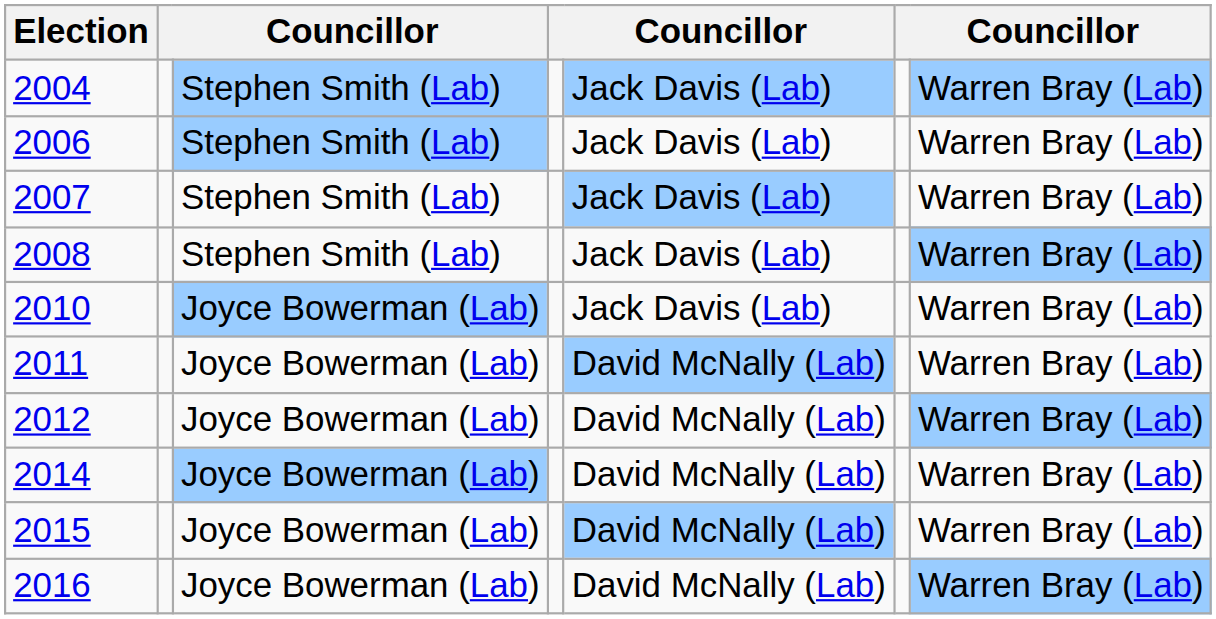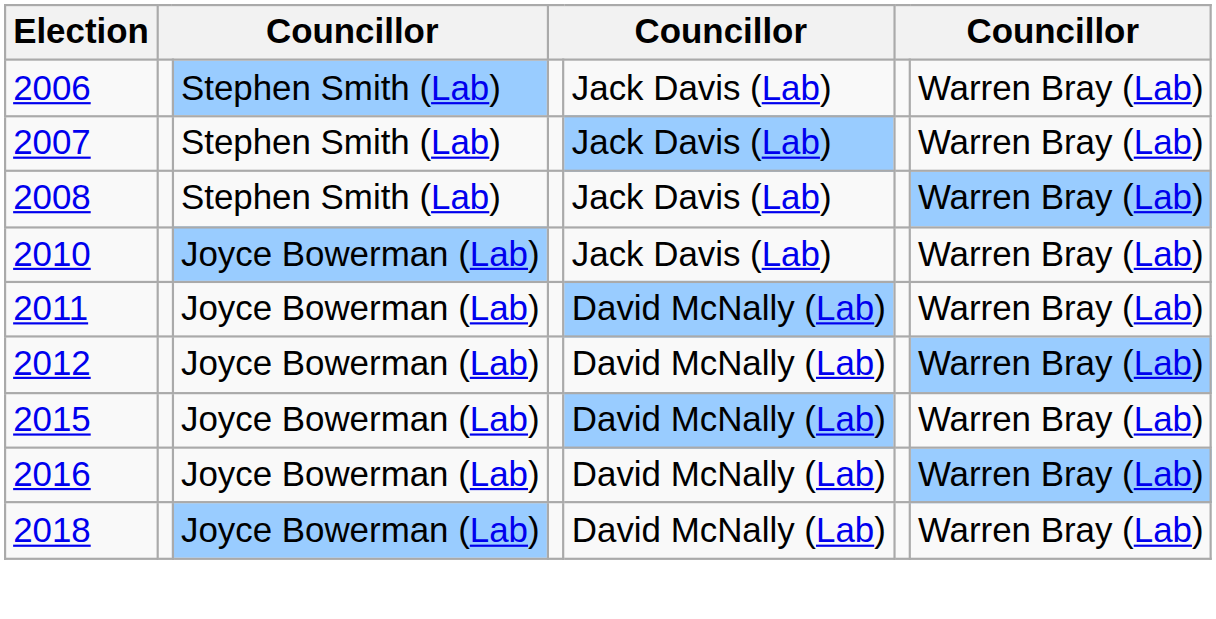- row: (52, 87)
- row: (52, 474)
+ row: (52, 530)
